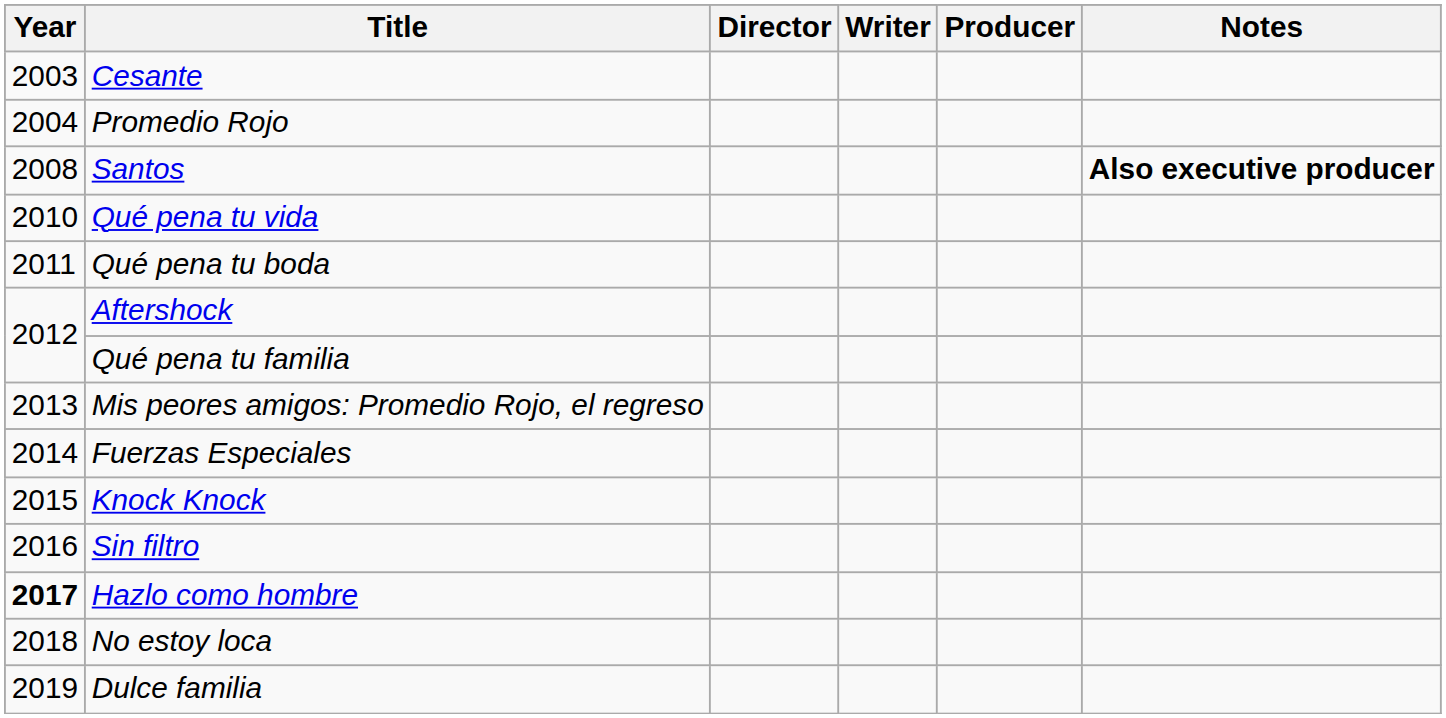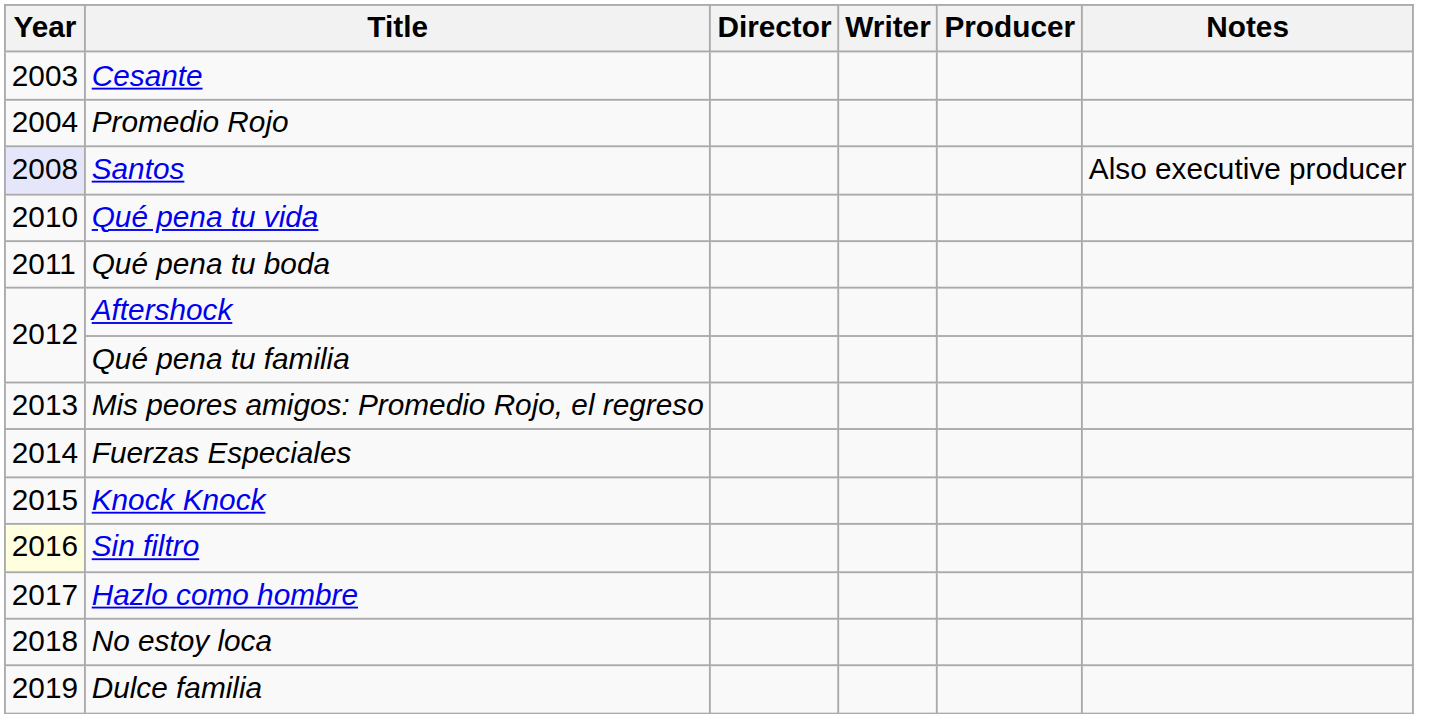(45, 169) no background -> (45, 169) lavender background
(1262, 169) bold -> (1248, 169) normal
(45, 547) no background -> (45, 547) lightyellow background
(45, 594) bold -> (45, 594) normal
